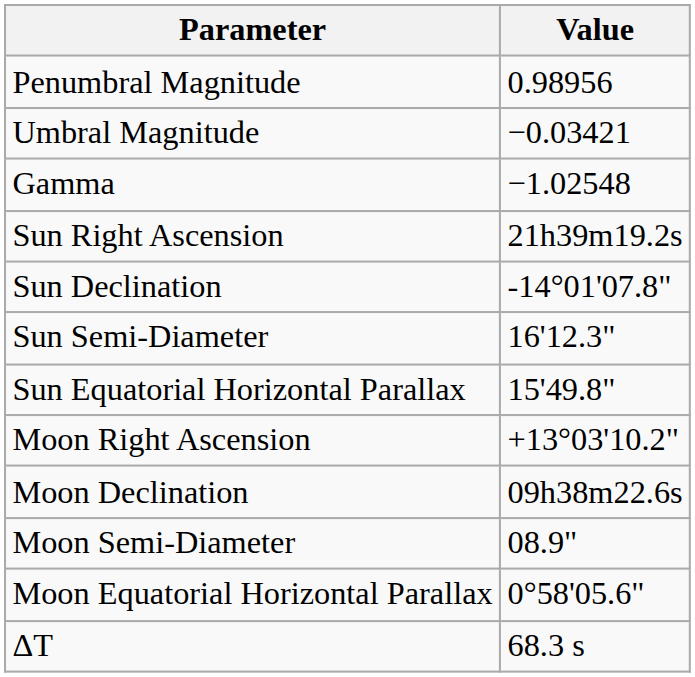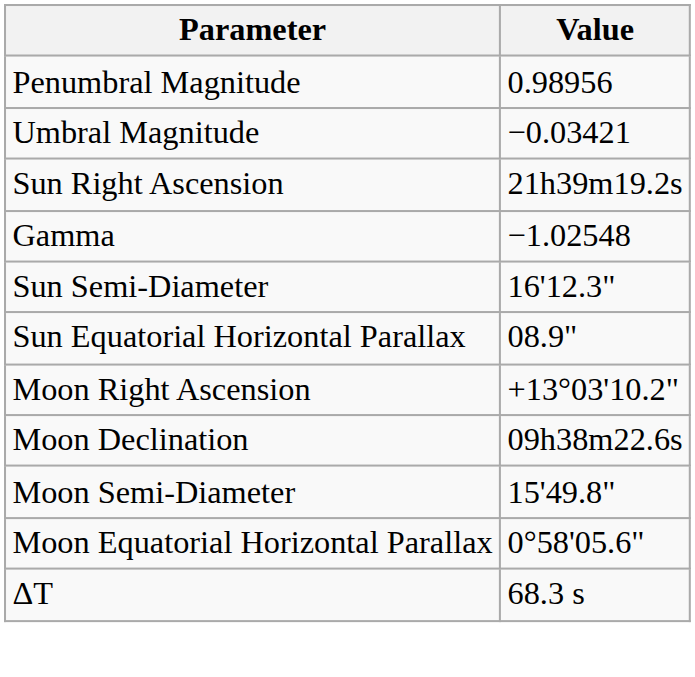rows swapped: (64, 183) <-> (148, 235)
- row: (117, 286)
(562, 388) 15'49.8" -> (542, 337) 08.9"
(542, 542) 08.9" -> (562, 491) 15'49.8"
